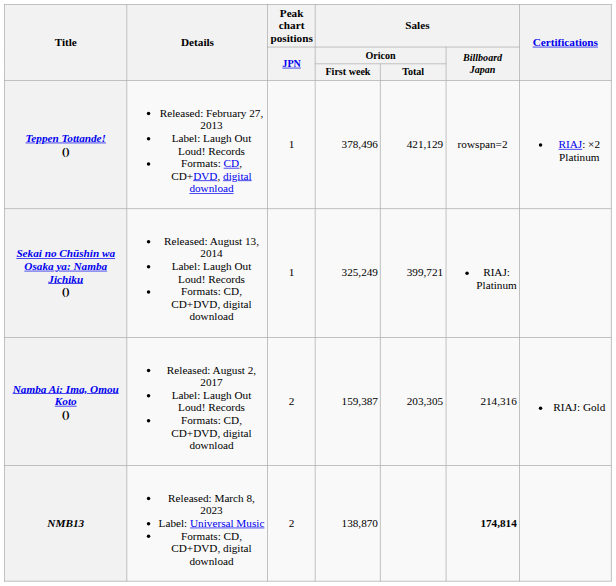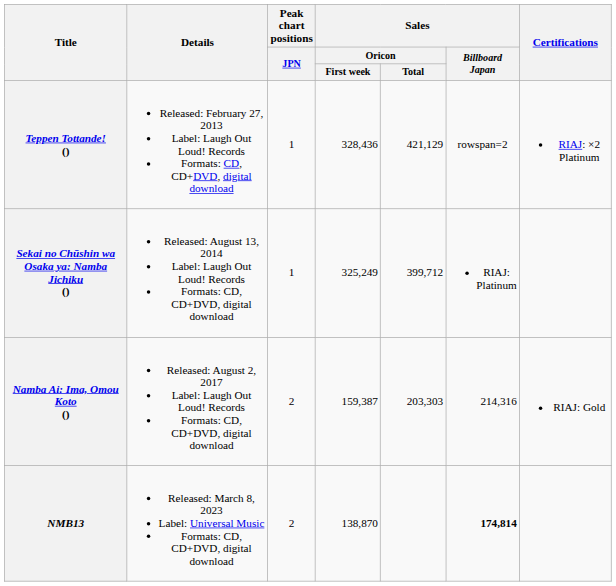(360, 144) 378,496 -> (360, 144) 328,436
(425, 273) 399,721 -> (425, 273) 399,712
(425, 401) 203,305 -> (425, 401) 203,303
